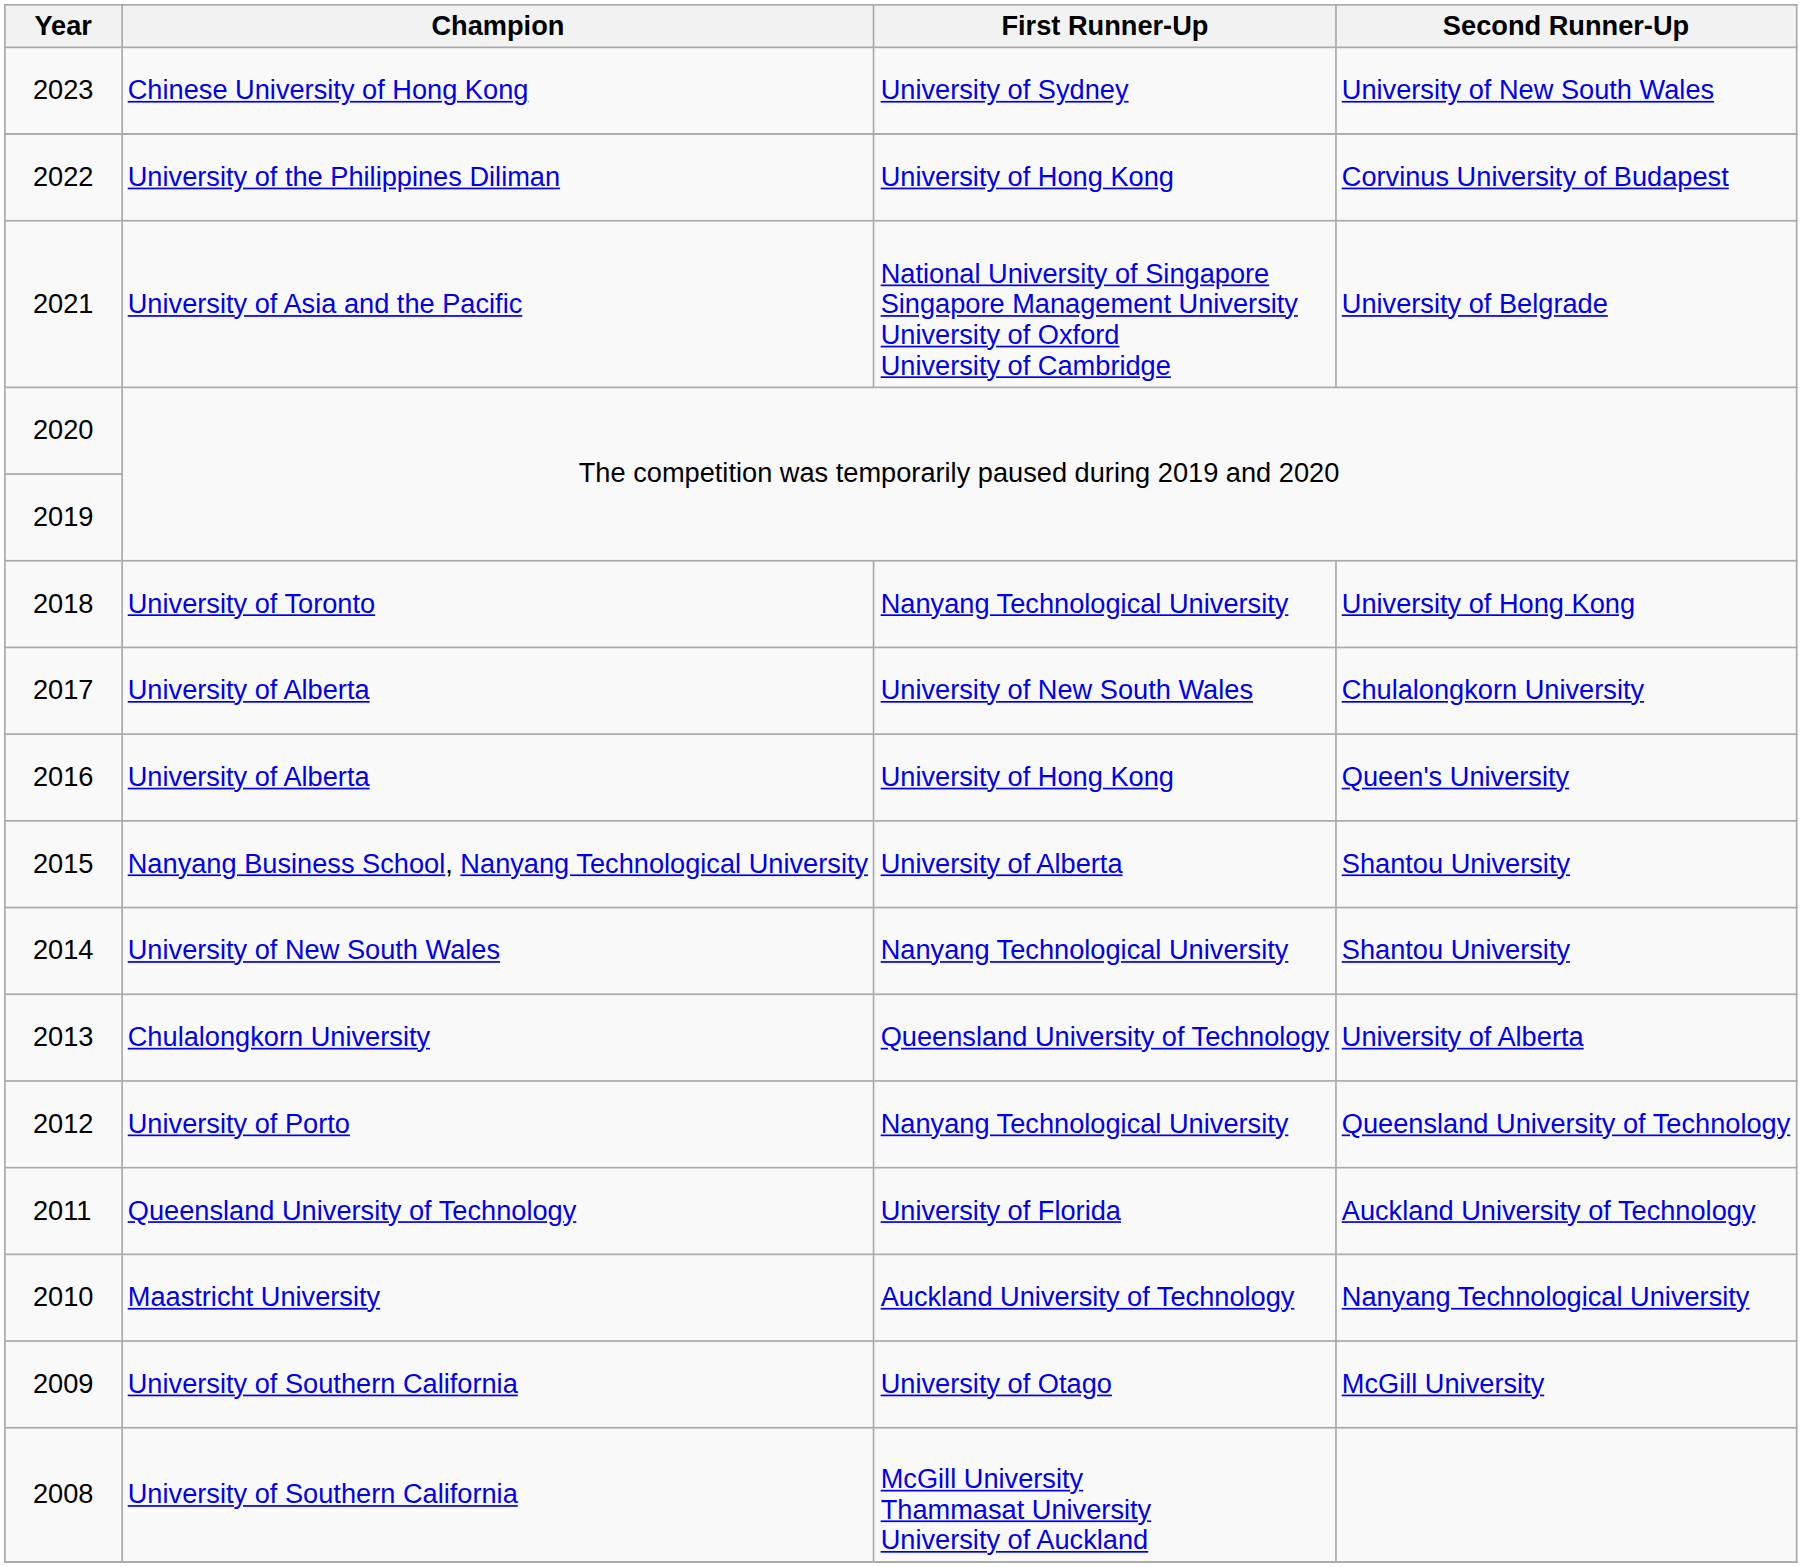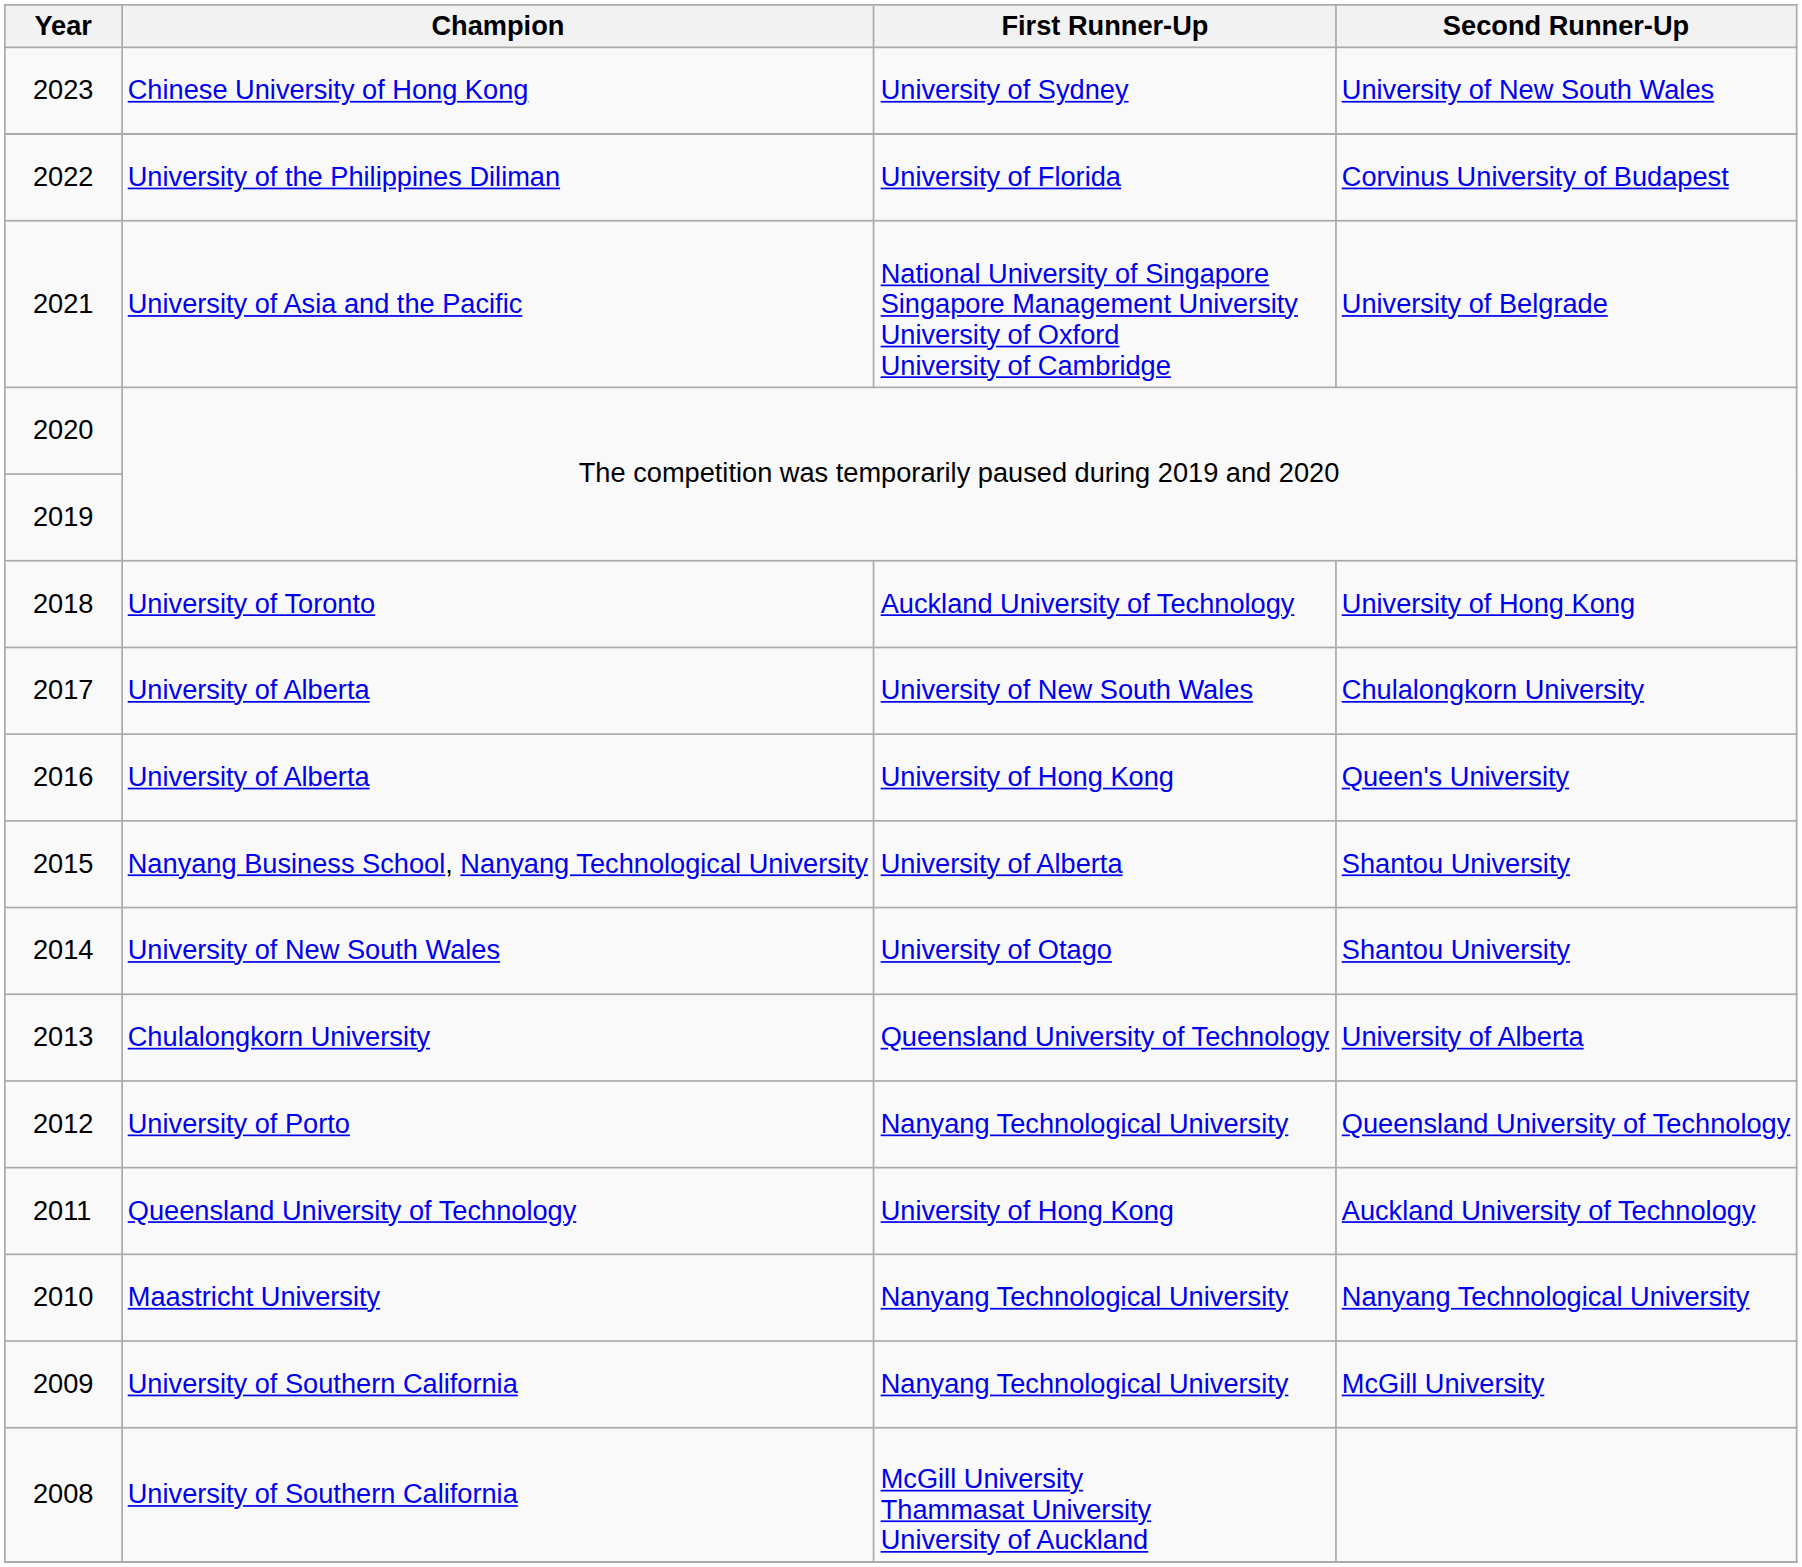(1027, 177) University of Hong Kong -> (1001, 177) University of Florida
(1085, 603) Nanyang Technological University -> (1088, 603) Auckland University of Technology
(1085, 950) Nanyang Technological University -> (996, 950) University of Otago
(1001, 1210) University of Florida -> (1027, 1210) University of Hong Kong
(1088, 1296) Auckland University of Technology -> (1085, 1296) Nanyang Technological University
(996, 1383) University of Otago -> (1085, 1383) Nanyang Technological University
